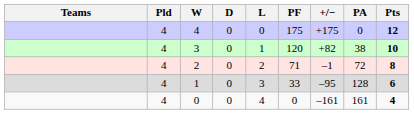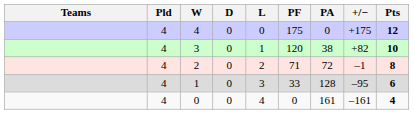columns swapped: (360, 13) <-> (327, 13)
